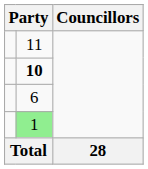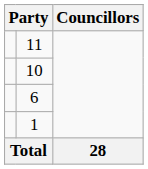(34, 71) bold -> (34, 71) normal
(34, 124) lightgreen background -> (34, 124) no background
